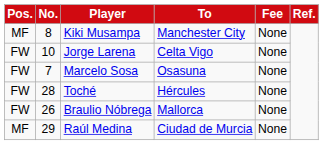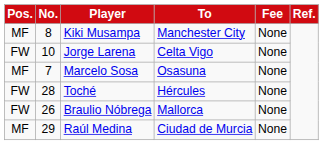(20, 71) FW -> (20, 71) MF
